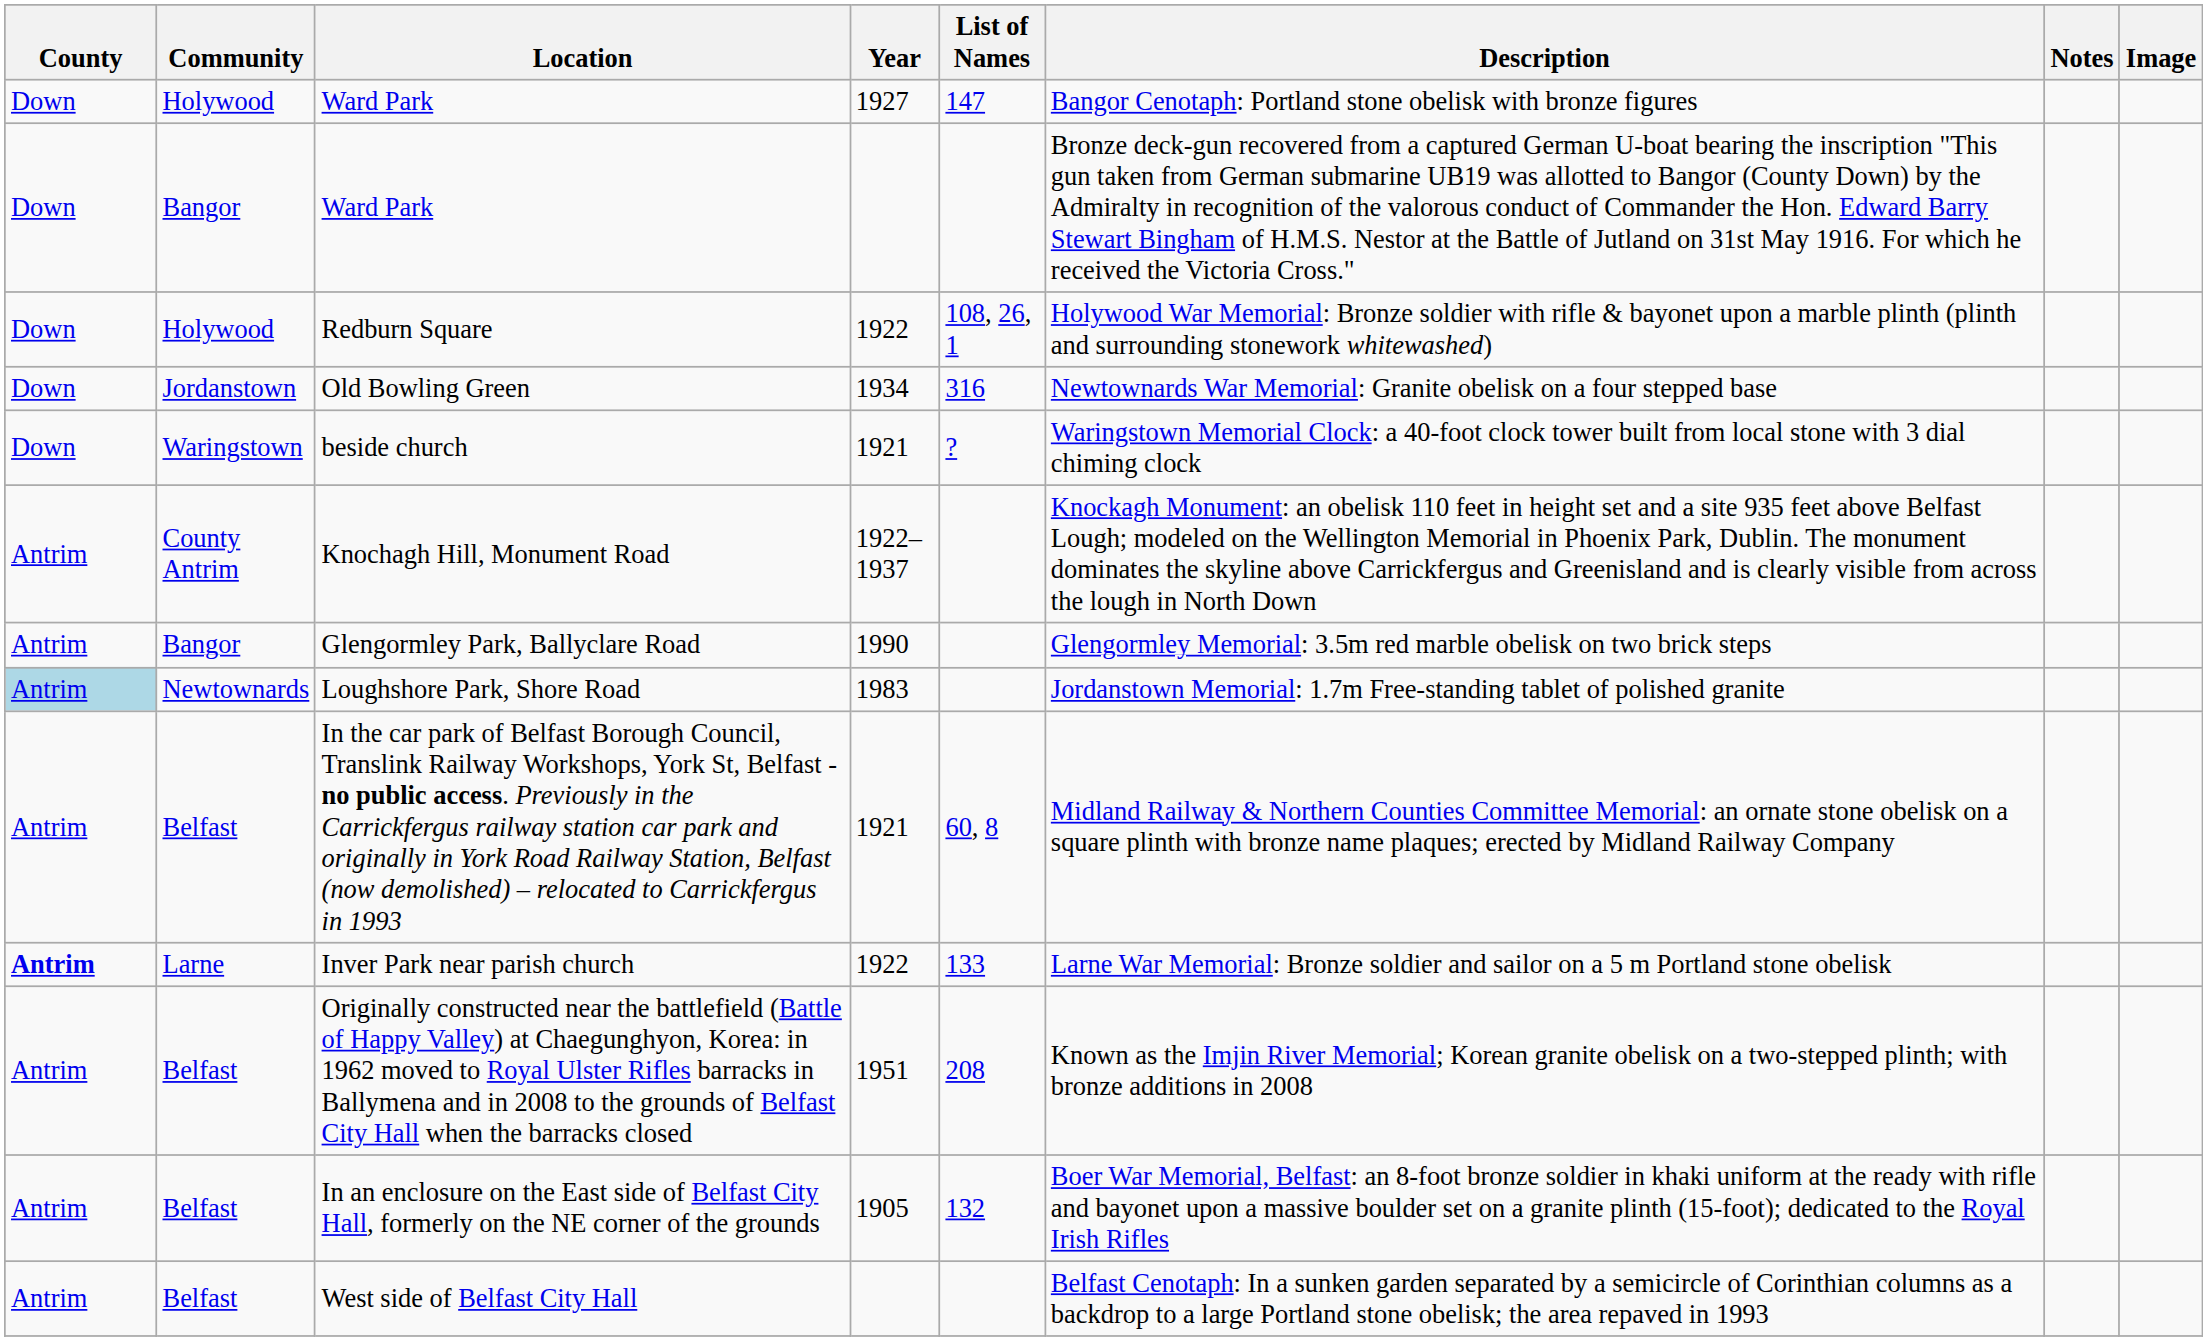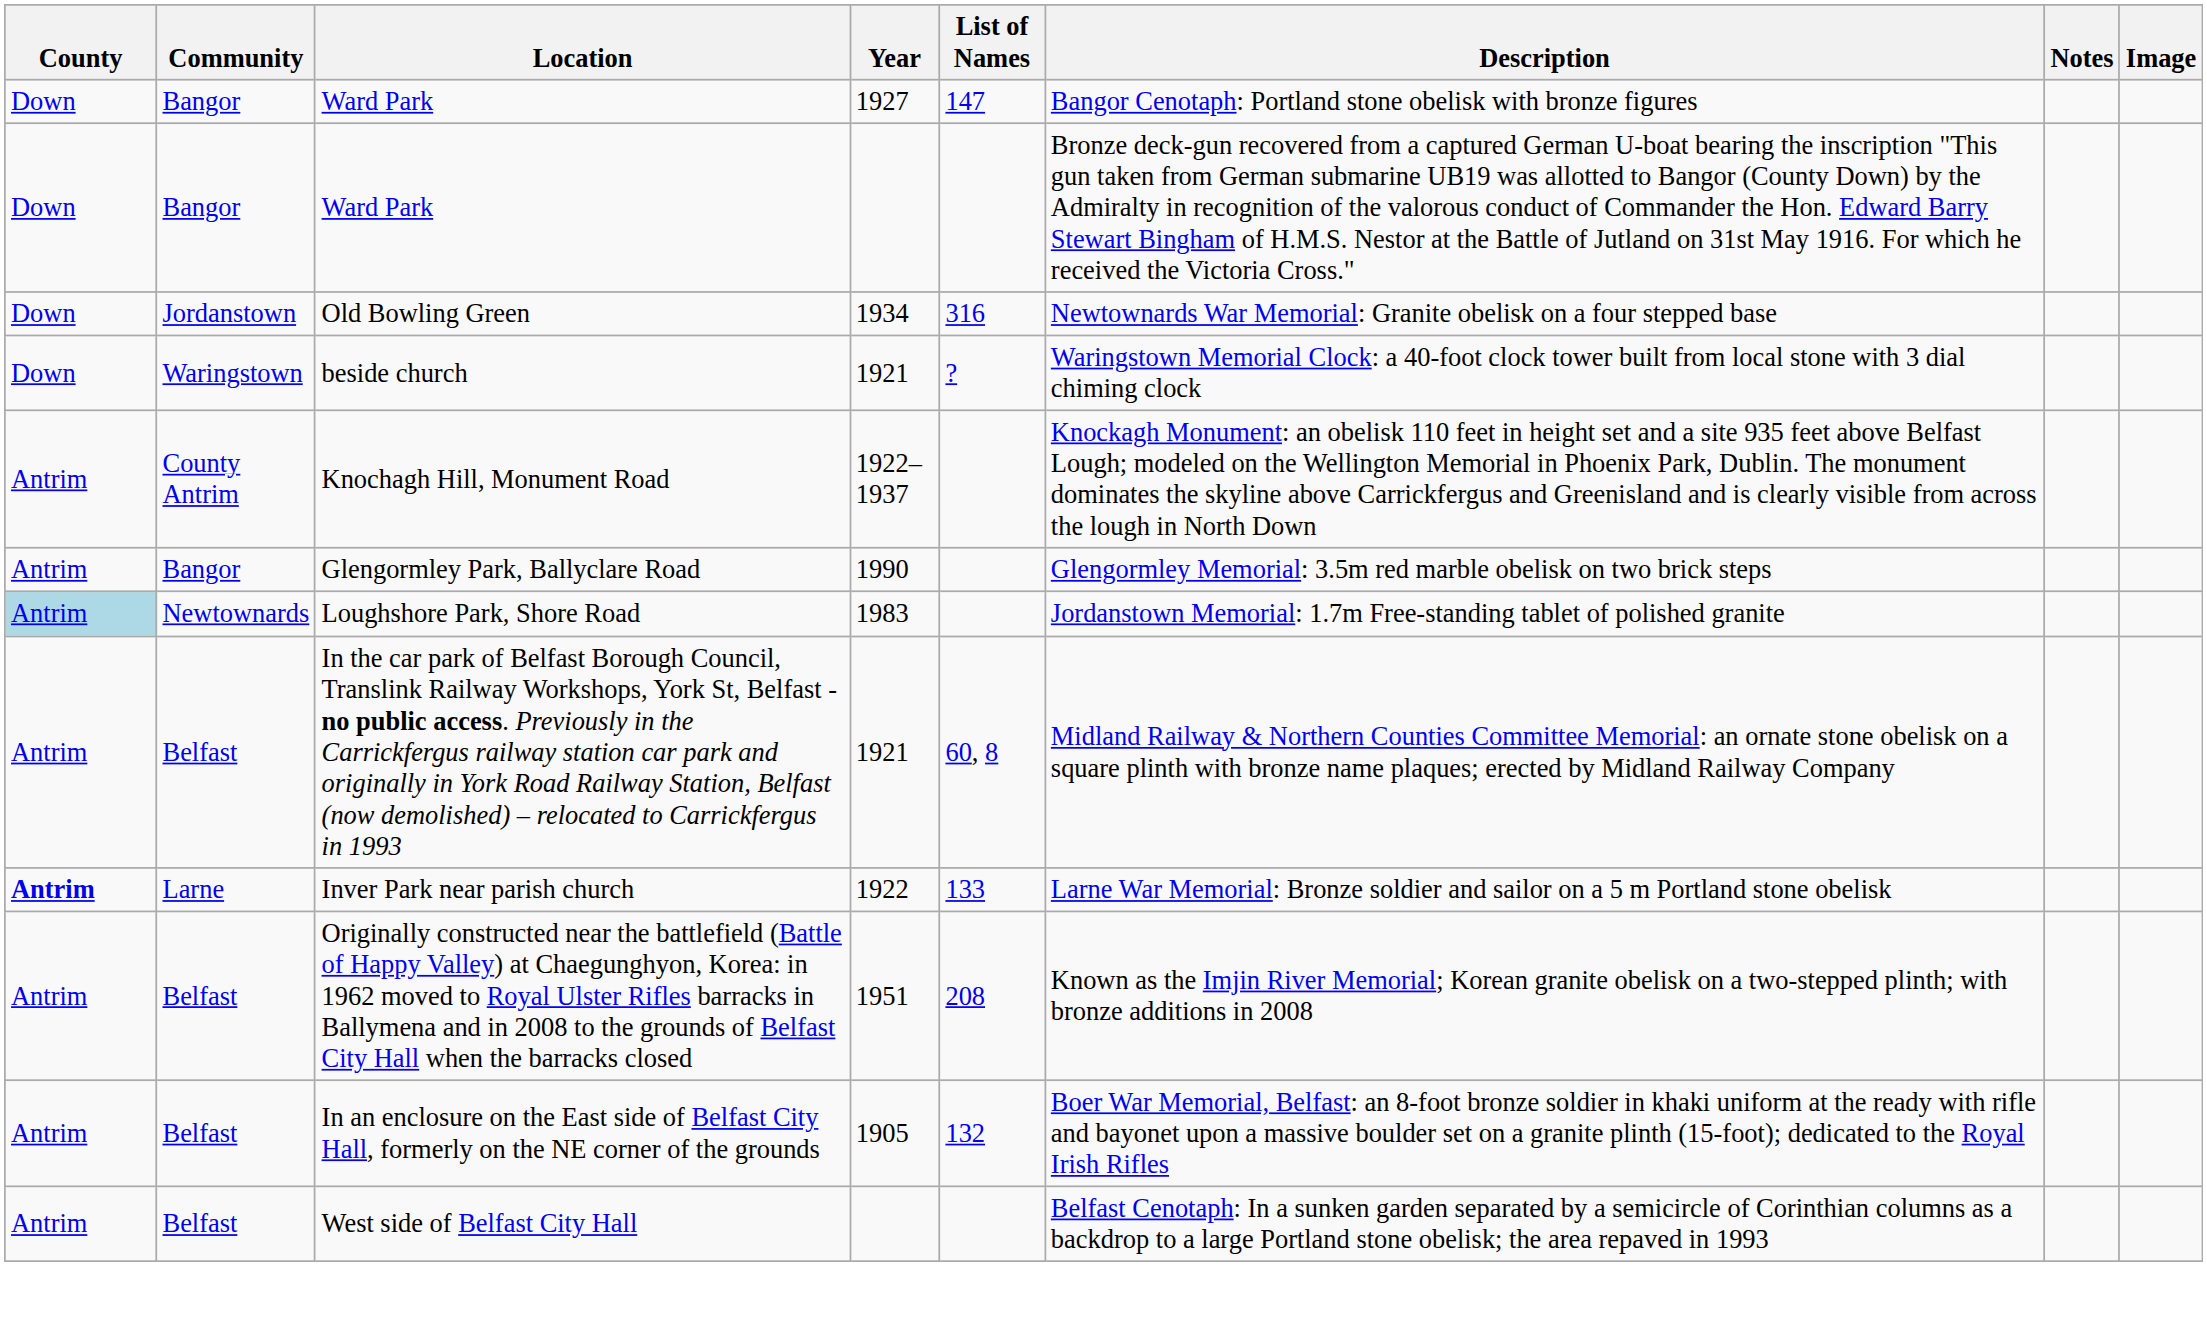(218, 101) Holywood -> (201, 101) Bangor
- row: (407, 329)
